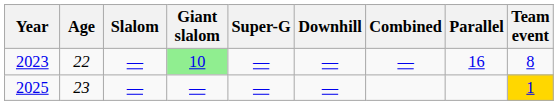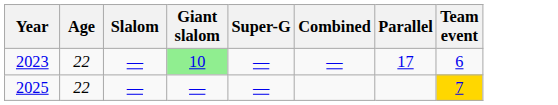- column: (330, 26)
(477, 61) 16 -> (406, 61) 17
(530, 61) 8 -> (459, 61) 6
(82, 87) 23 -> (82, 87) 22
(530, 87) 1 -> (459, 87) 7
